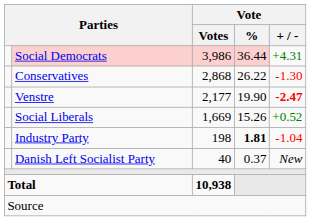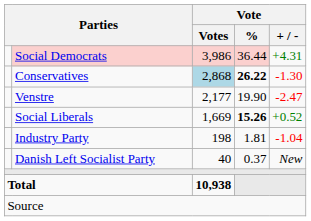(217, 76) no background -> (217, 76) lightblue background
(252, 76) normal -> (252, 76) bold
(289, 96) bold -> (289, 96) normal
(252, 117) normal -> (252, 117) bold
(255, 138) bold -> (255, 138) normal
